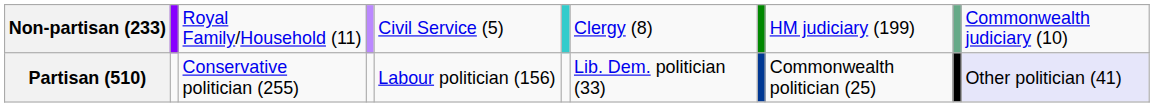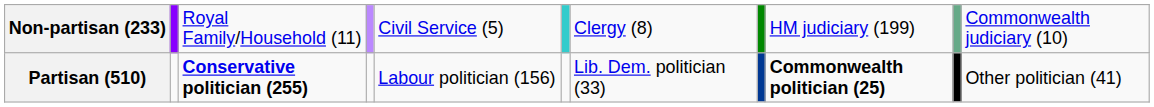(241, 77) normal -> (245, 77) bold
(832, 77) normal -> (836, 77) bold
(1044, 77) lavender background -> (1044, 77) no background
